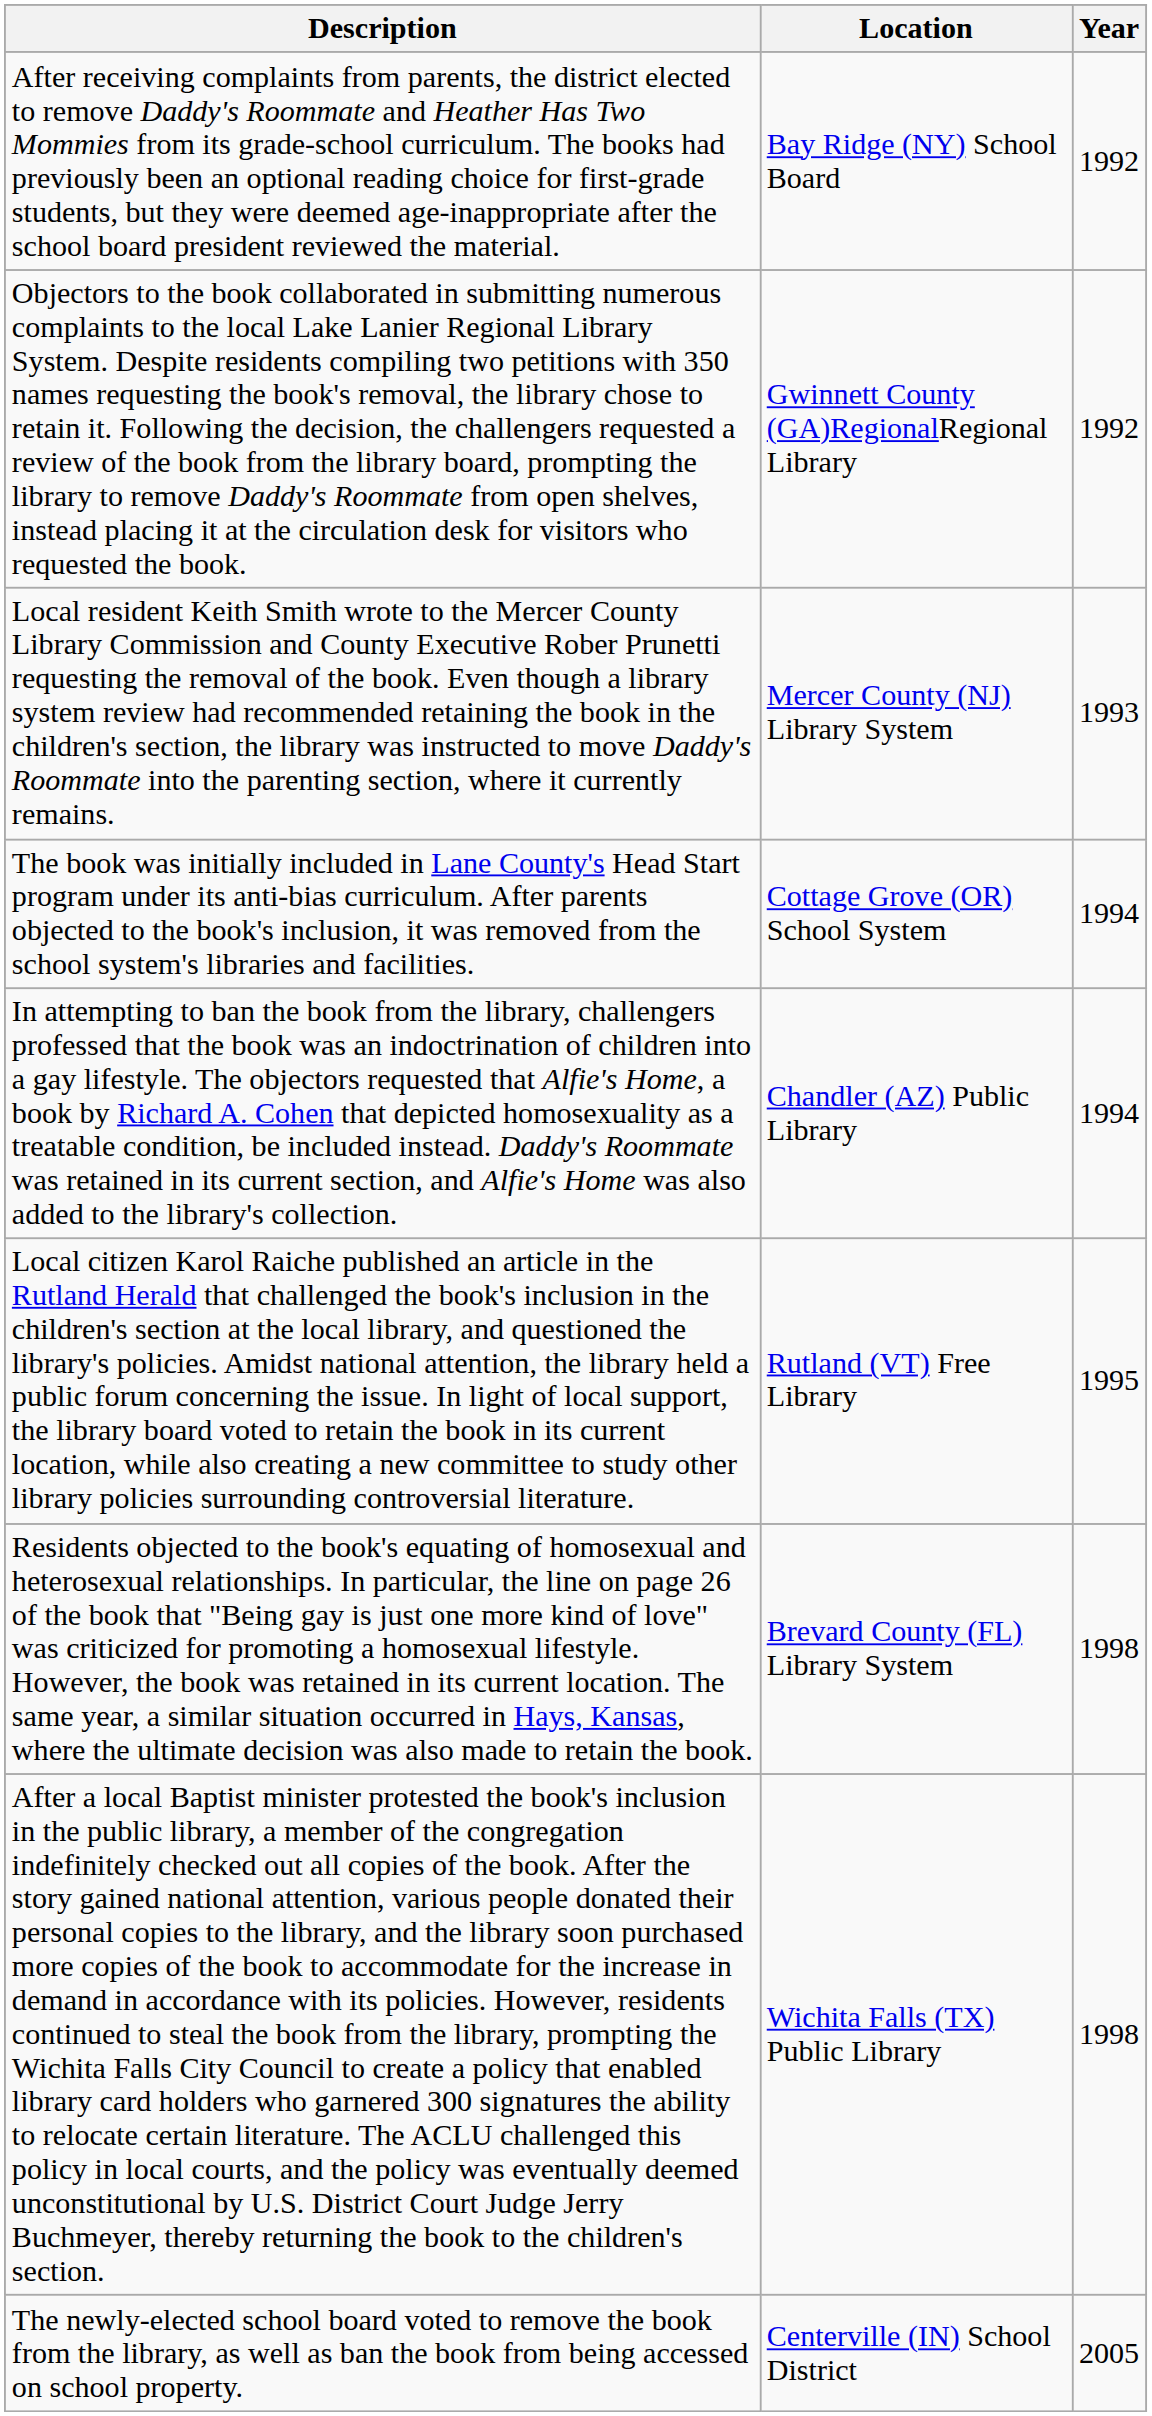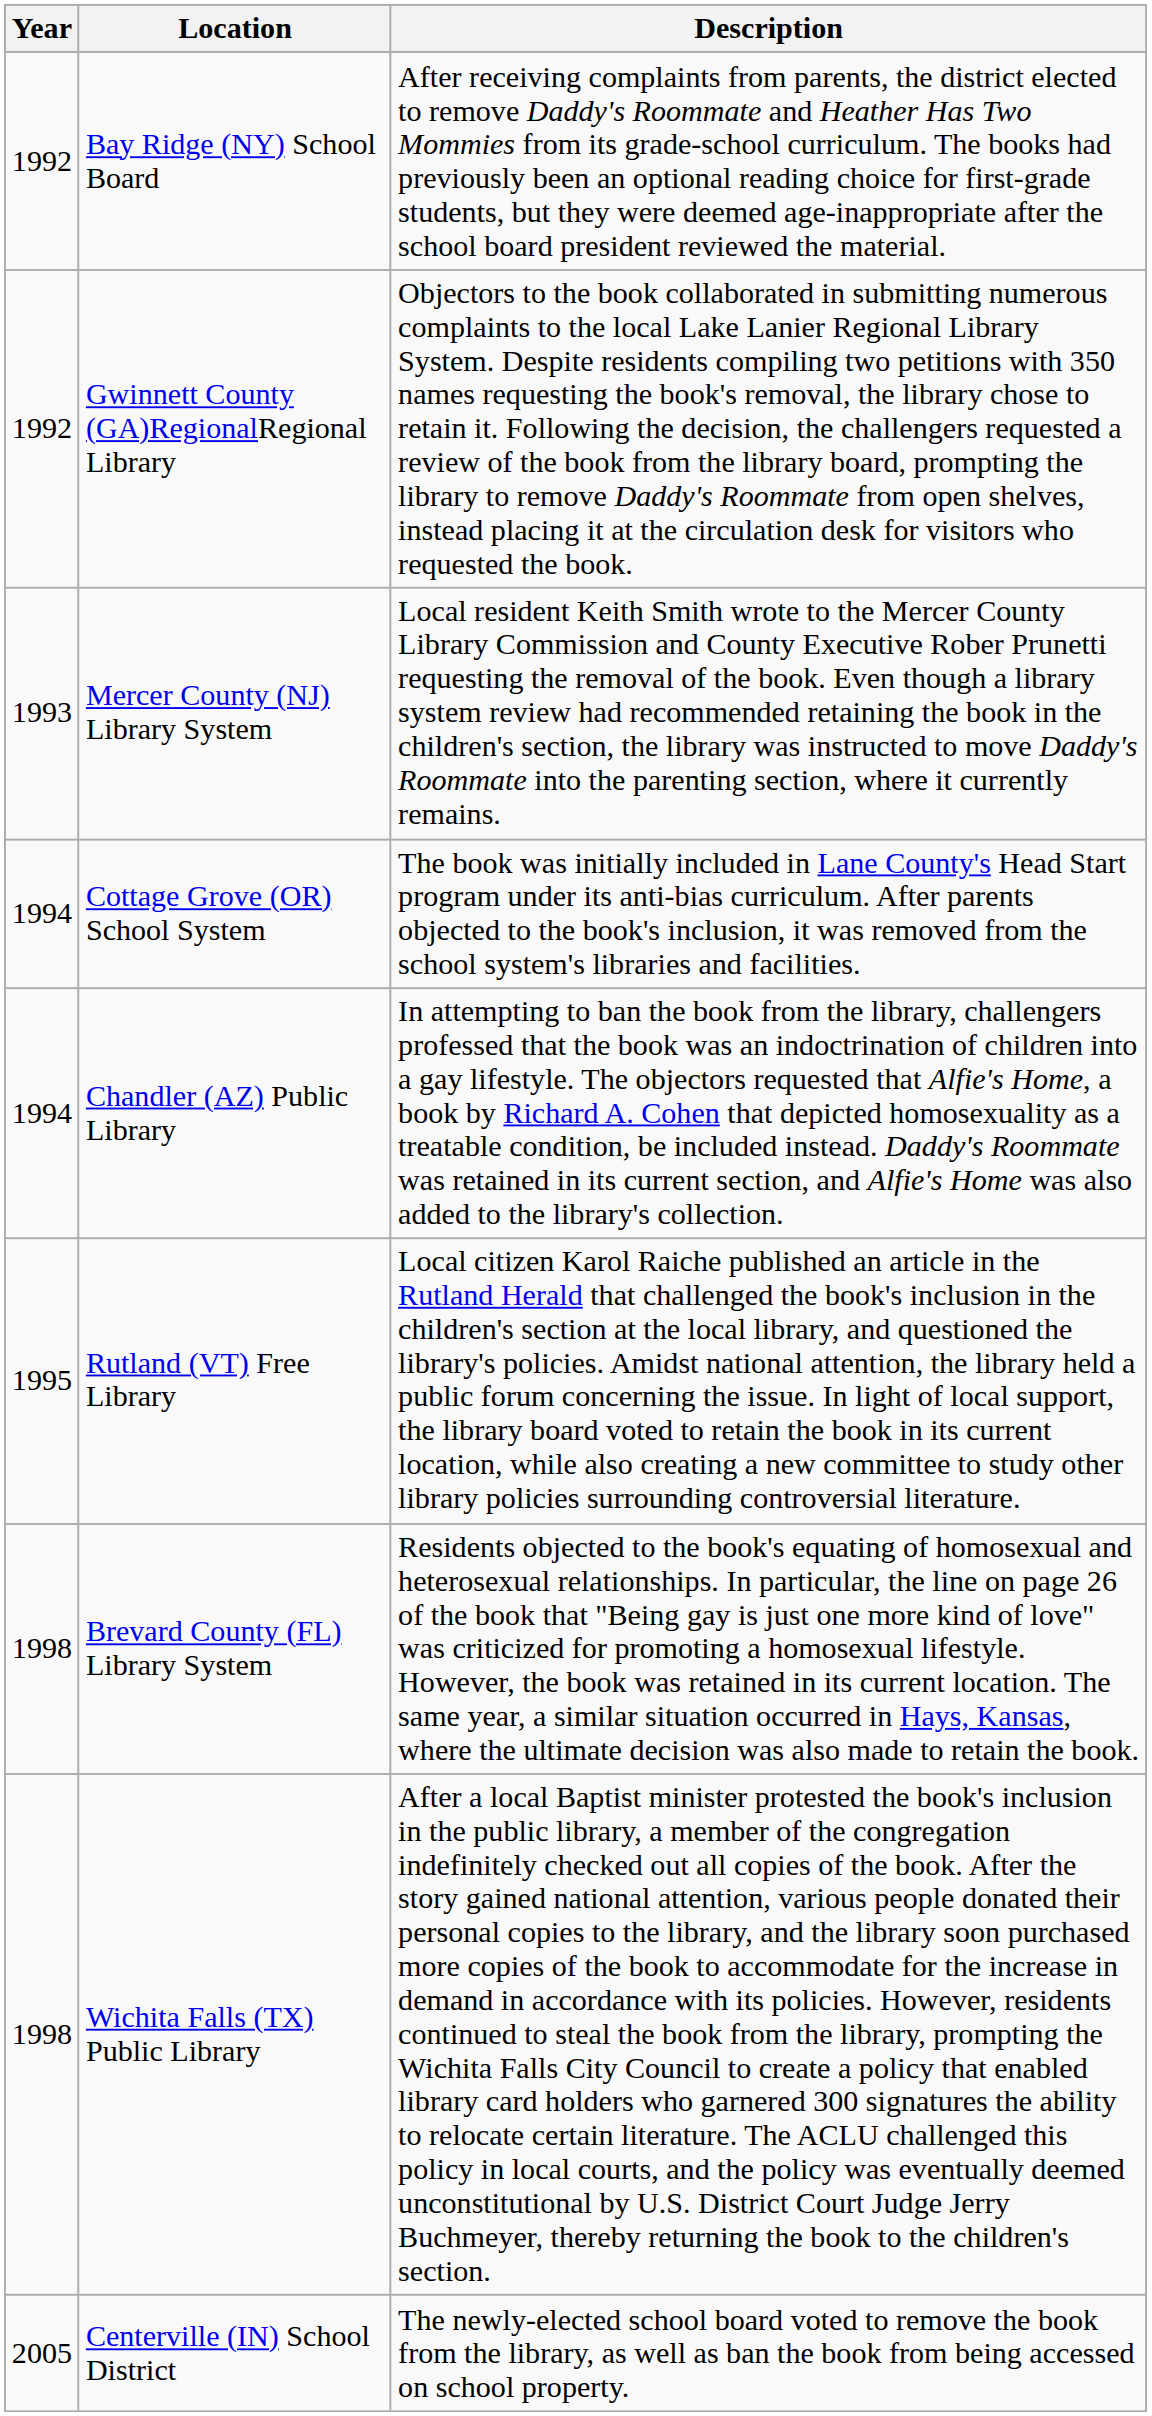columns swapped: (1109, 28) <-> (382, 28)
